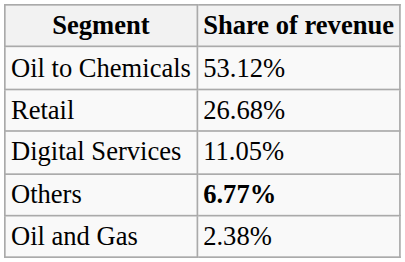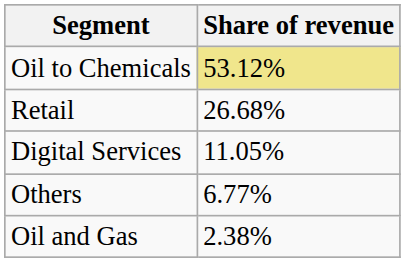(244, 67) no background -> (244, 67) khaki background
(240, 194) bold -> (238, 194) normal
